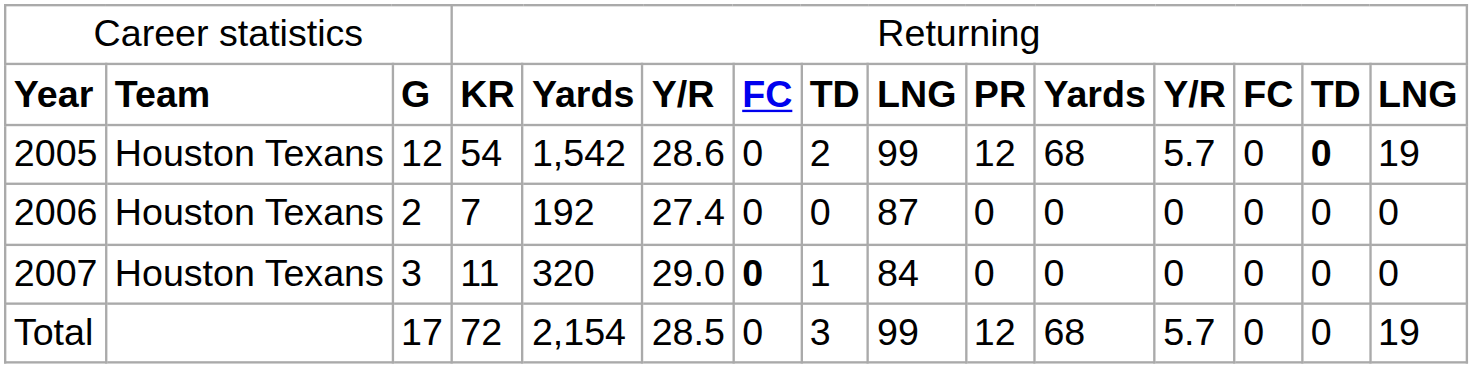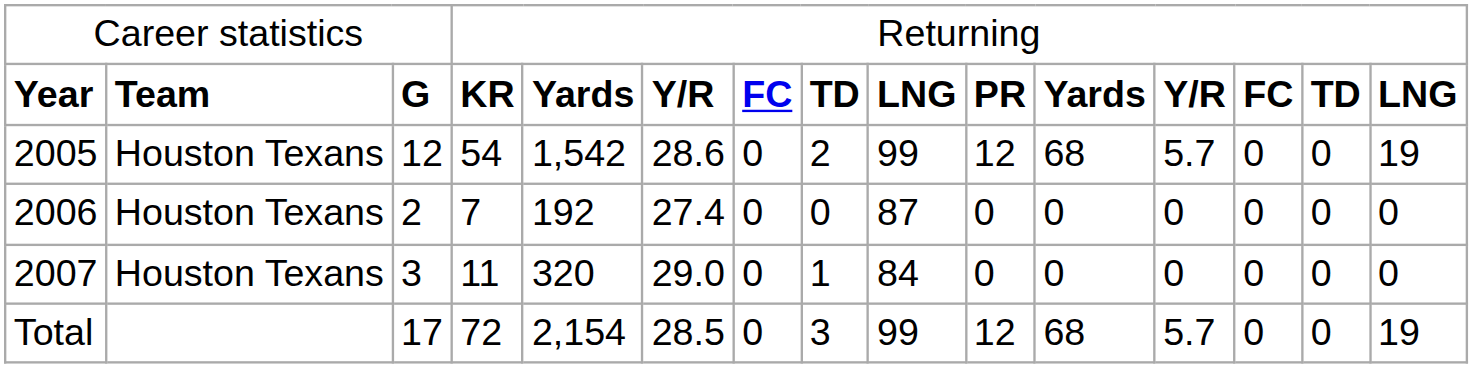(1321, 153) bold -> (1321, 153) normal
(753, 272) bold -> (753, 272) normal
